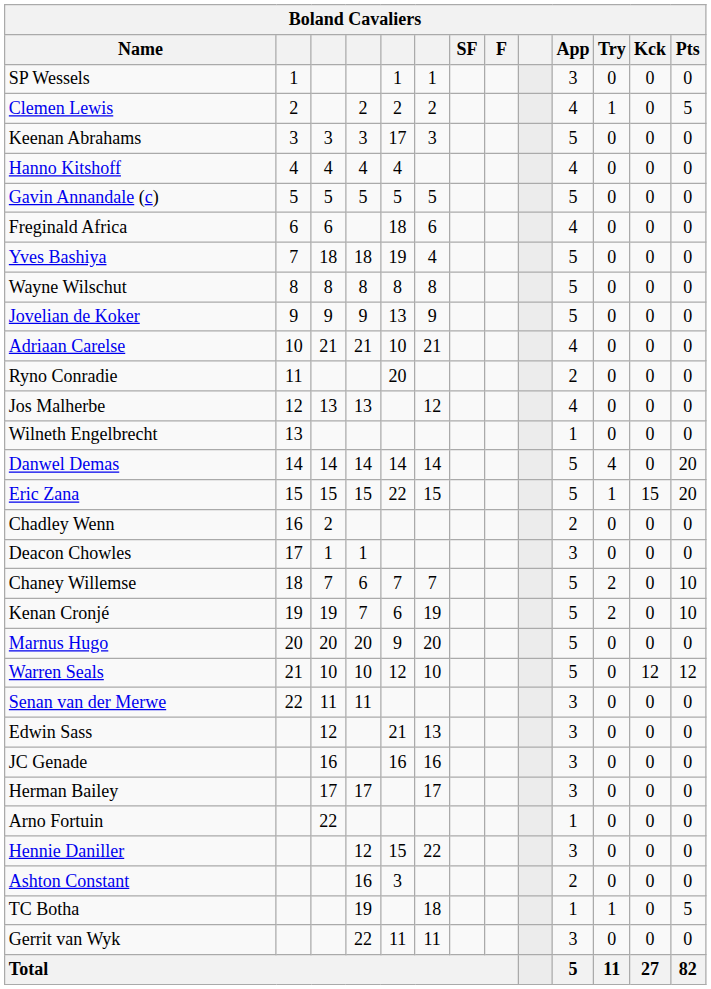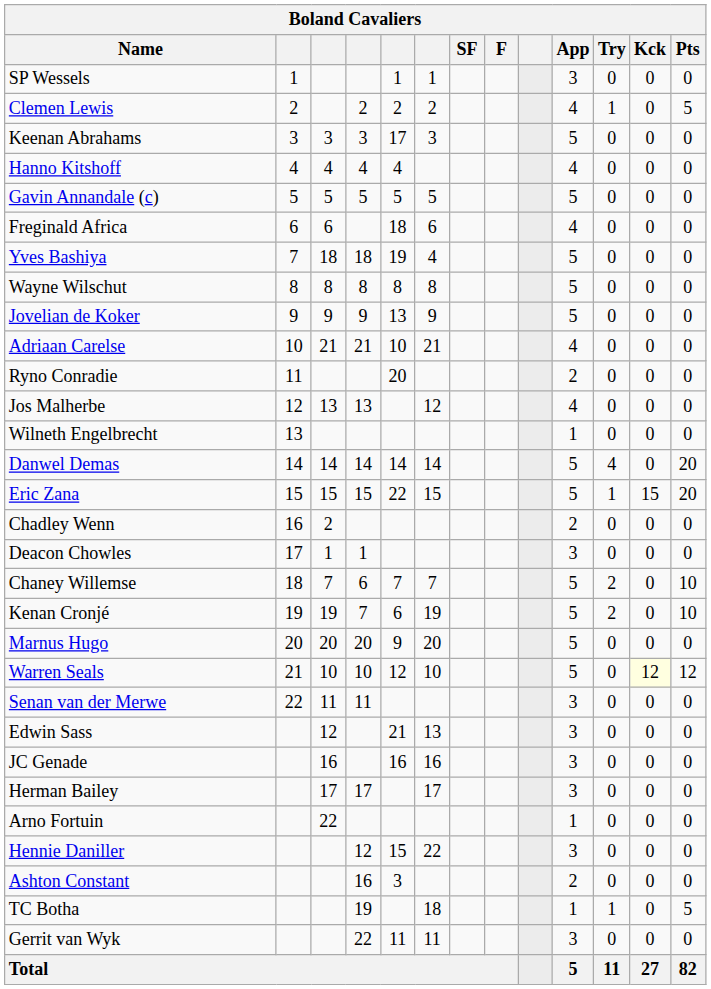(650, 672) no background -> (650, 672) lightyellow background
